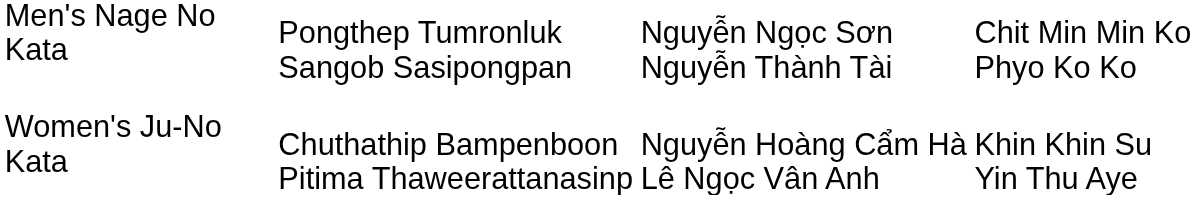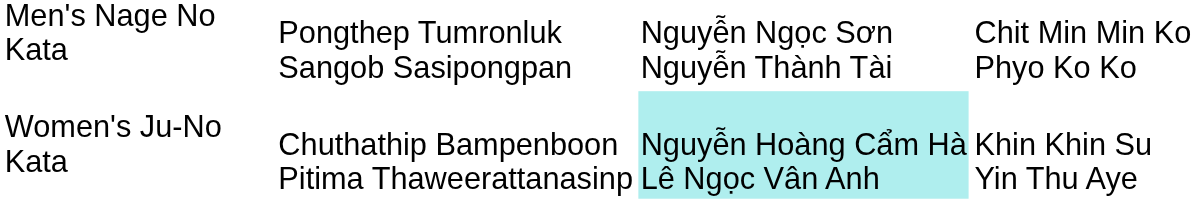(804, 161) no background -> (804, 161) paleturquoise background
